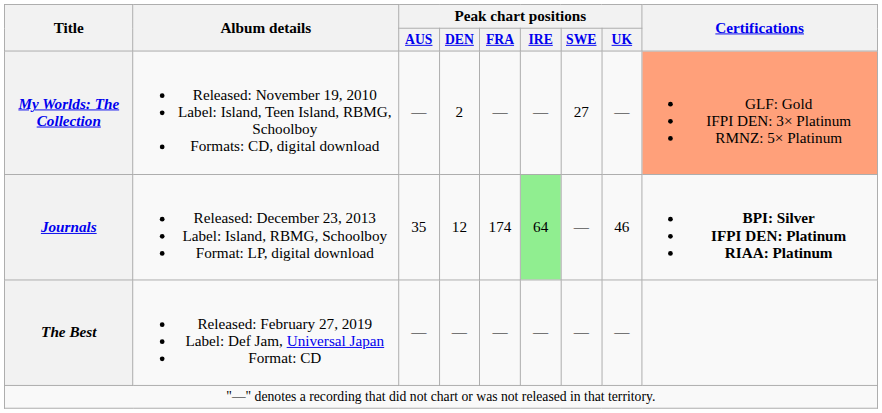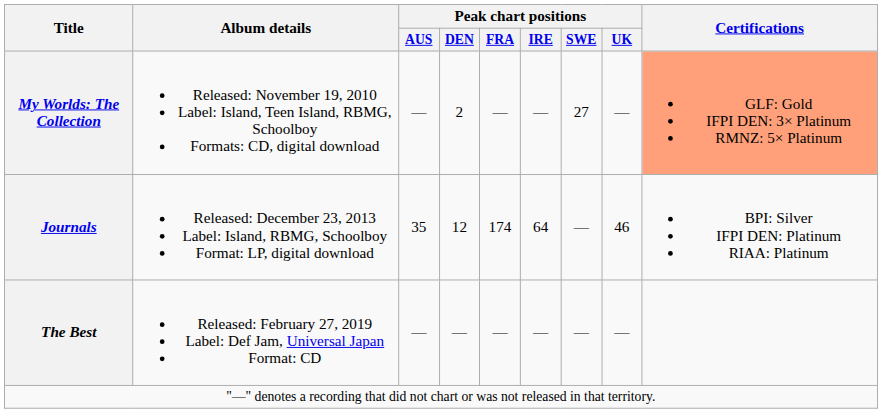(541, 226) lightgreen background -> (541, 226) no background
(760, 236) bold -> (760, 236) normal
